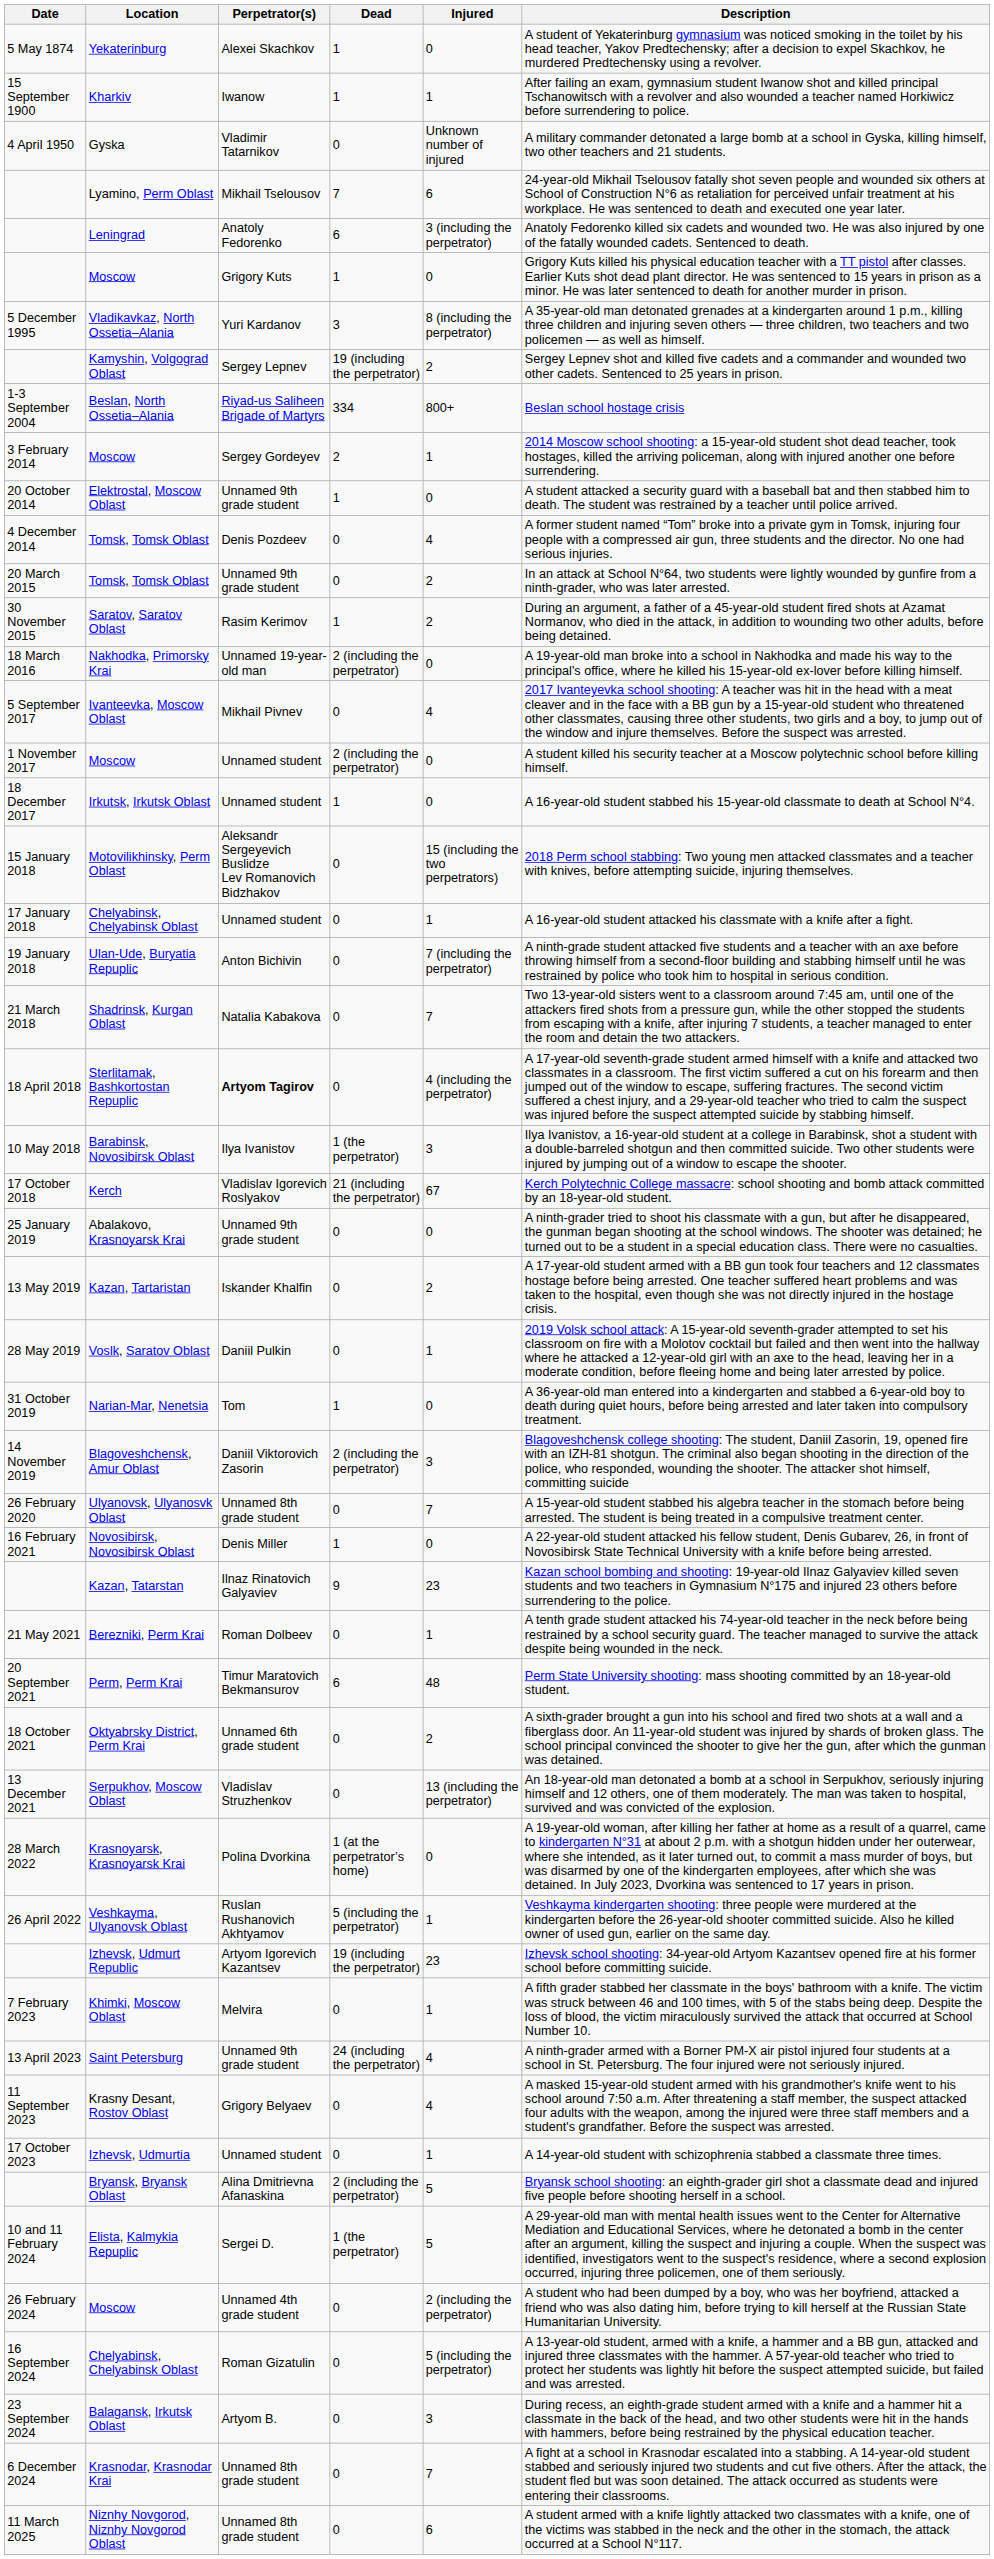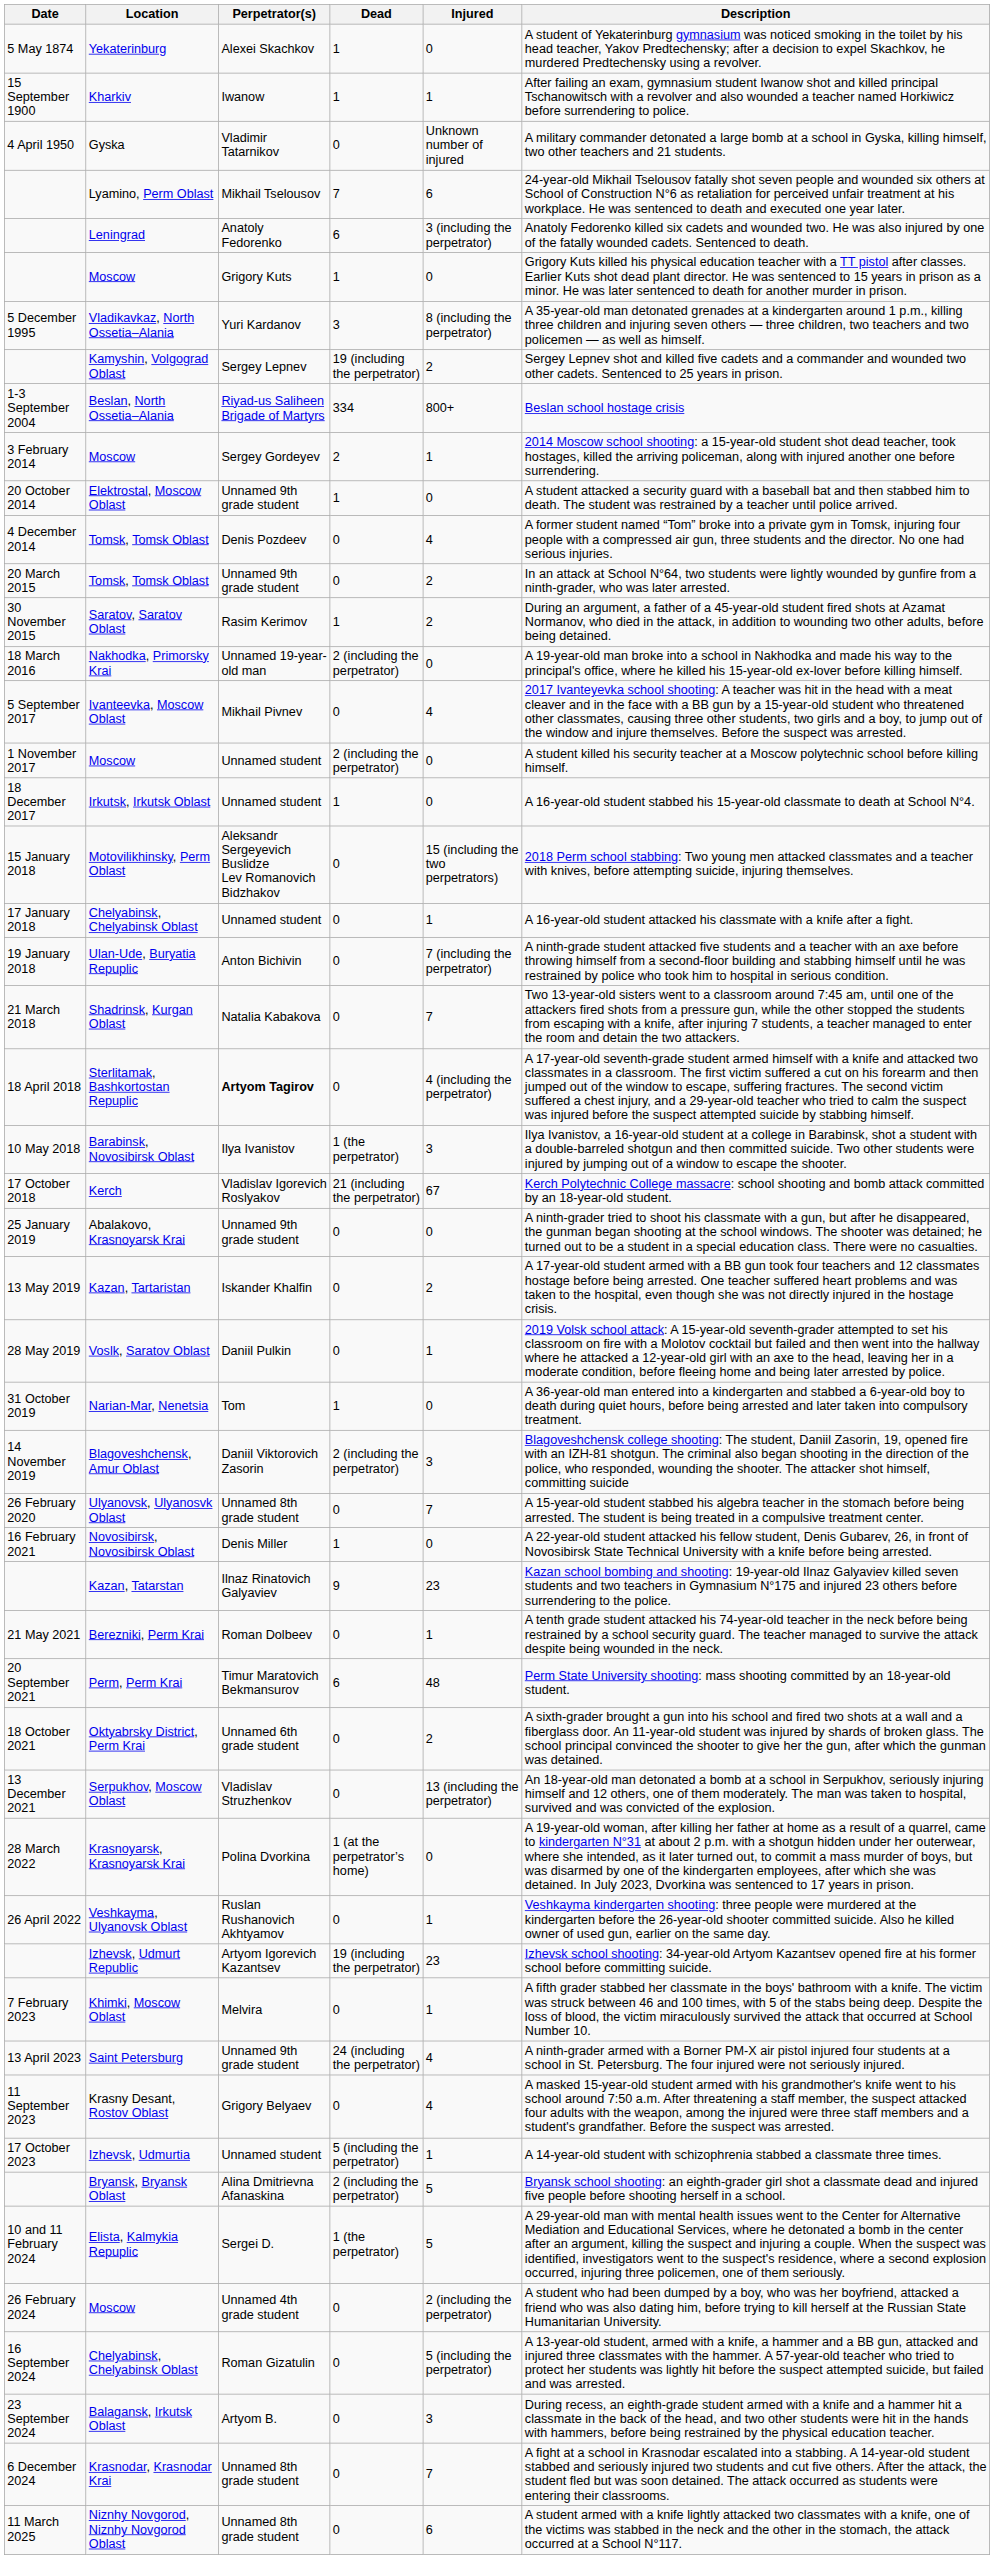(376, 1919) 5 (including the perpetrator) -> (336, 1919) 0
(336, 2155) 0 -> (376, 2155) 5 (including the perpetrator)
